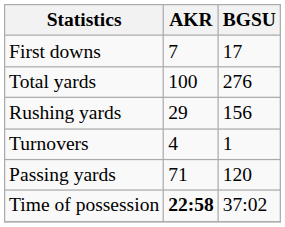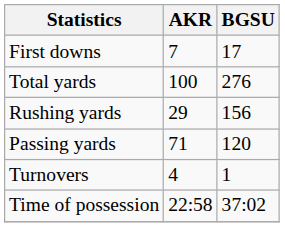rows swapped: (63, 174) <-> (49, 143)
(191, 205) bold -> (190, 205) normal
